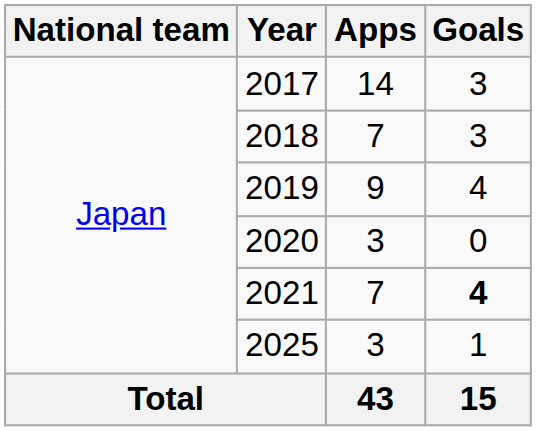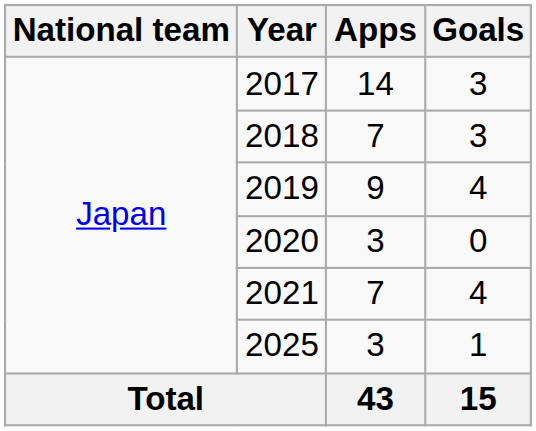(478, 293) bold -> (478, 293) normal
